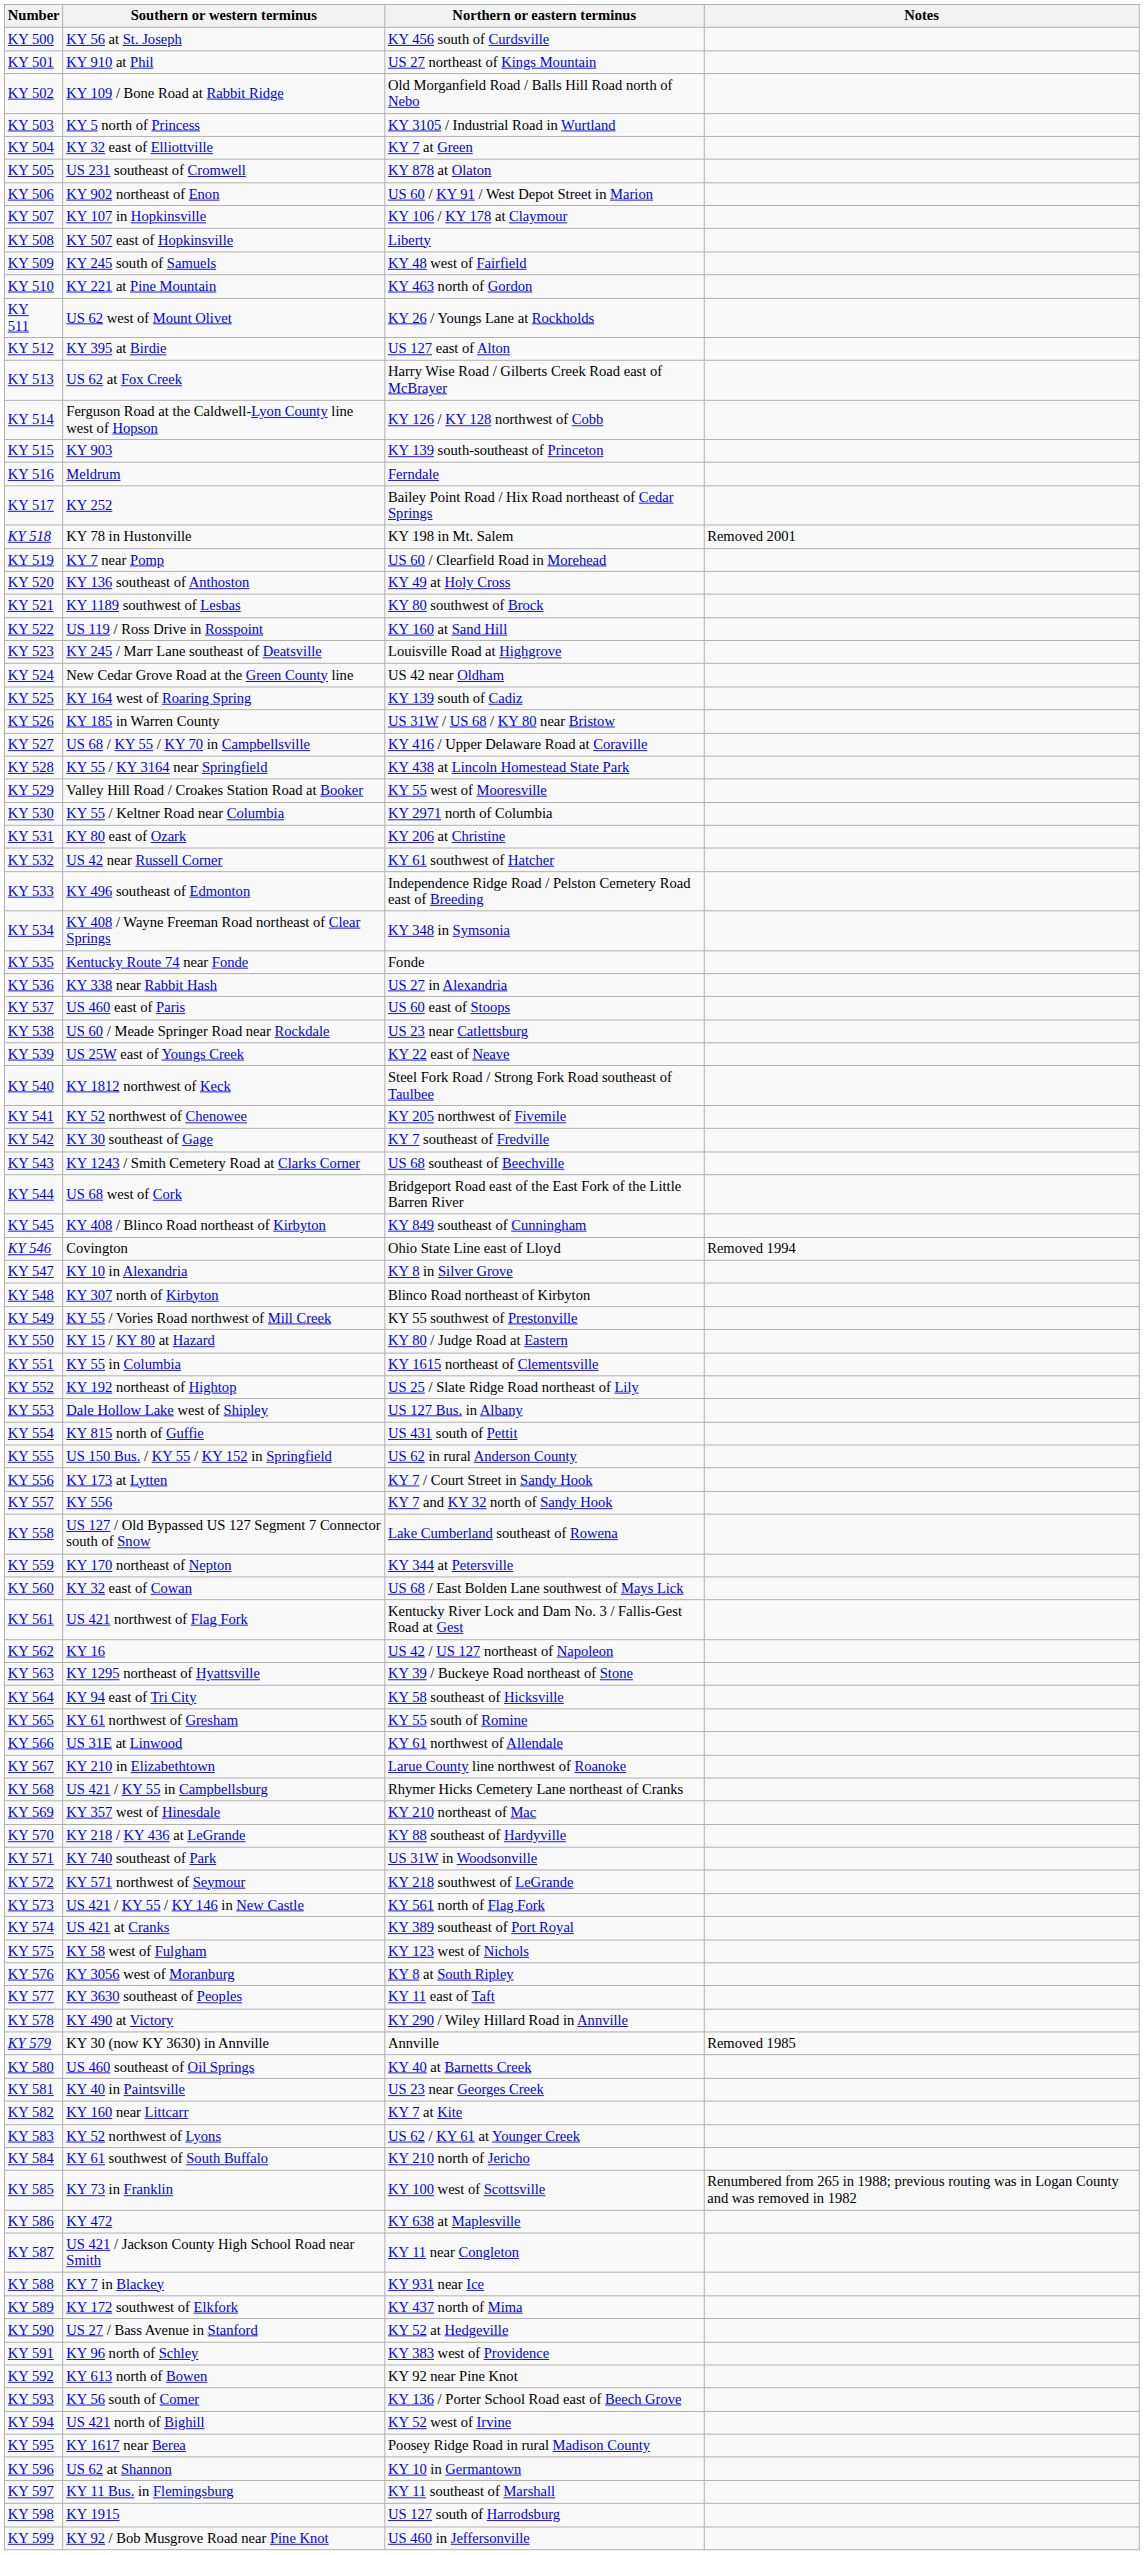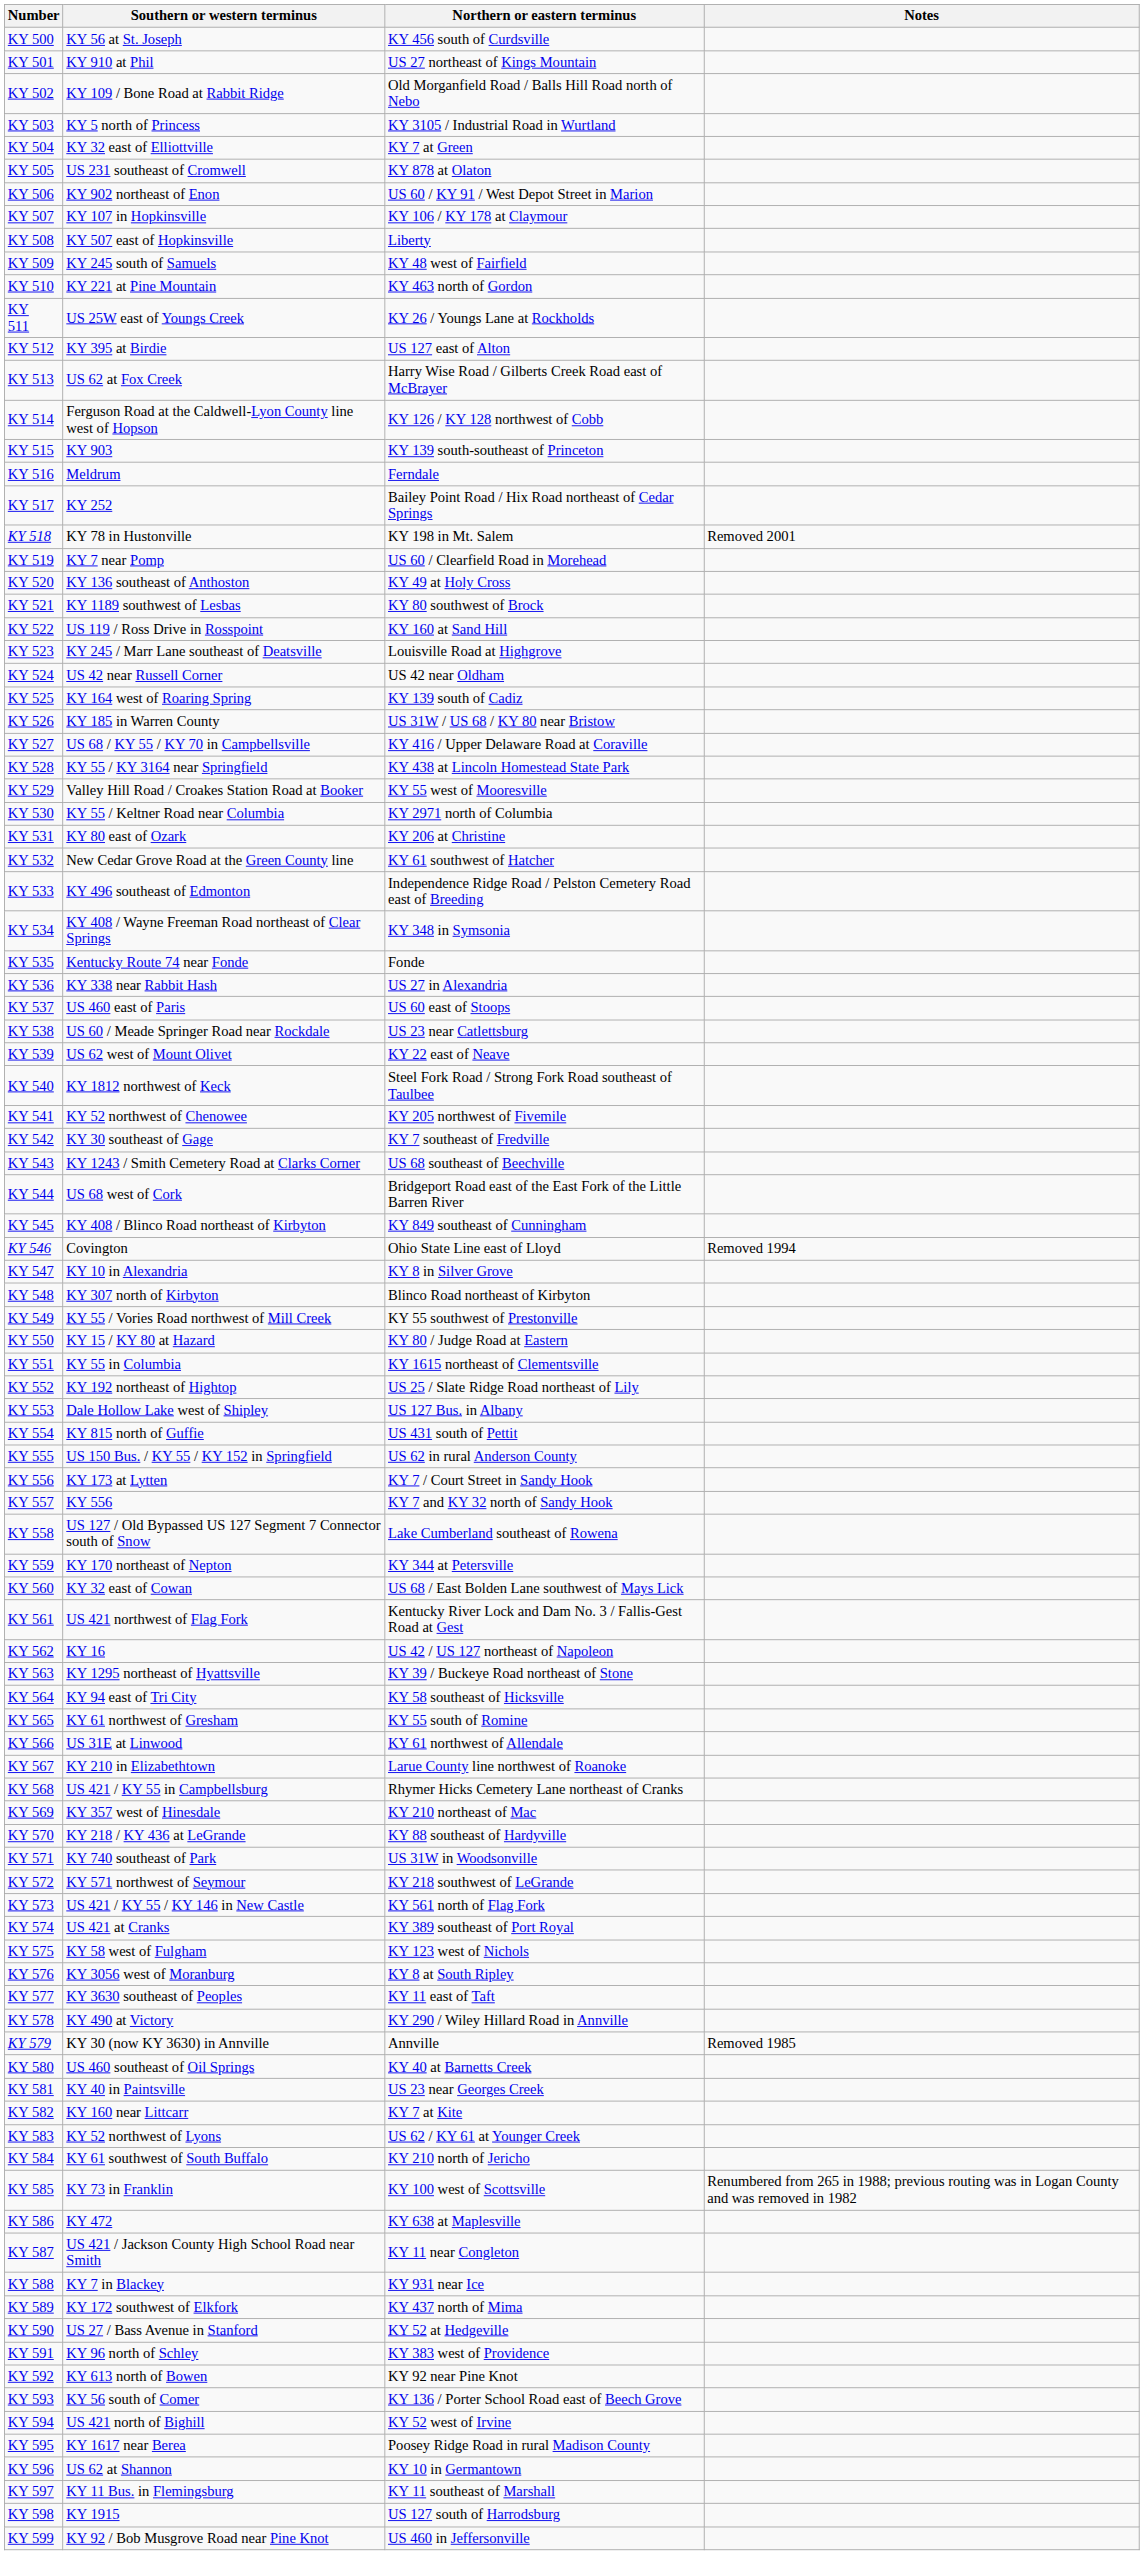(149, 317) US 62 west of Mount Olivet -> (155, 317) US 25W east of Youngs Creek
(210, 675) New Cedar Grove Road at the Green County line -> (144, 675) US 42 near Russell Corner
(144, 859) US 42 near Russell Corner -> (210, 859) New Cedar Grove Road at the Green County line
(155, 1054) US 25W east of Youngs Creek -> (149, 1054) US 62 west of Mount Olivet
